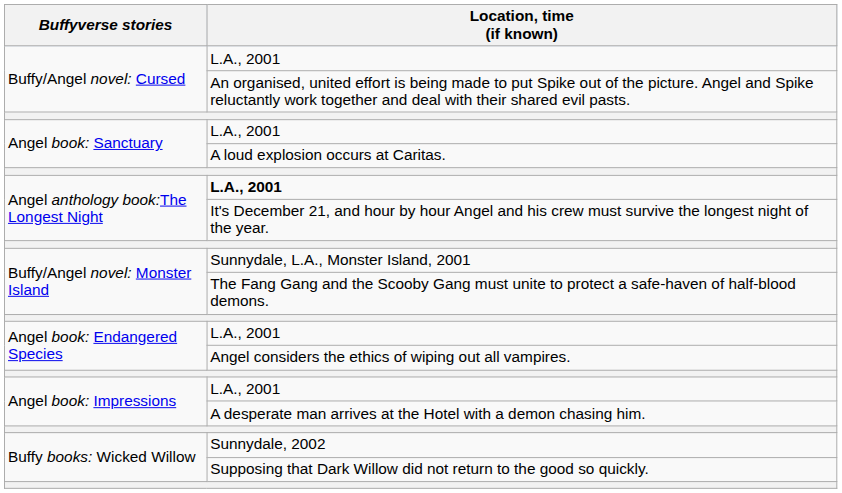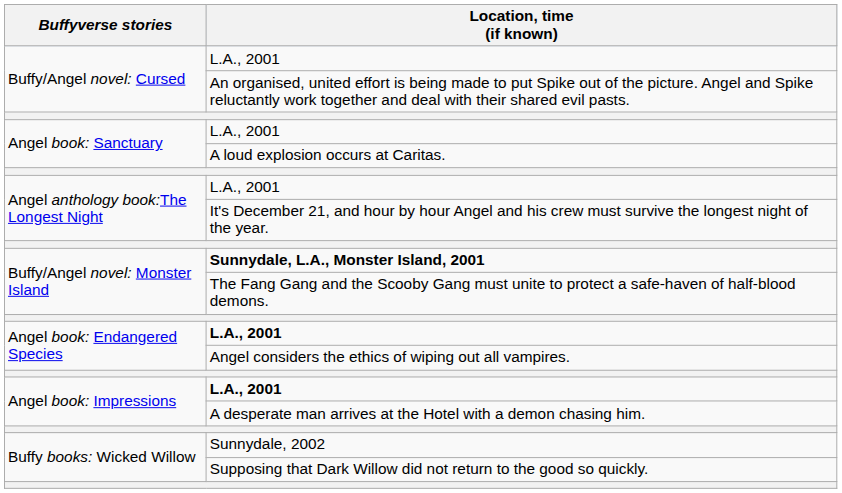(246, 187) bold -> (245, 187) normal
(340, 260) normal -> (347, 260) bold
(245, 333) normal -> (246, 333) bold
(245, 389) normal -> (246, 389) bold
